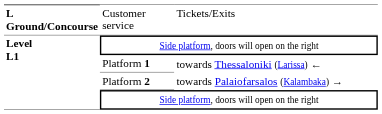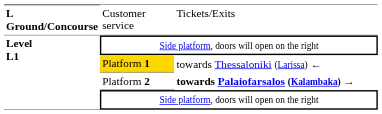(126, 63) no background -> (126, 63) gold background
(260, 81) normal -> (266, 81) bold
